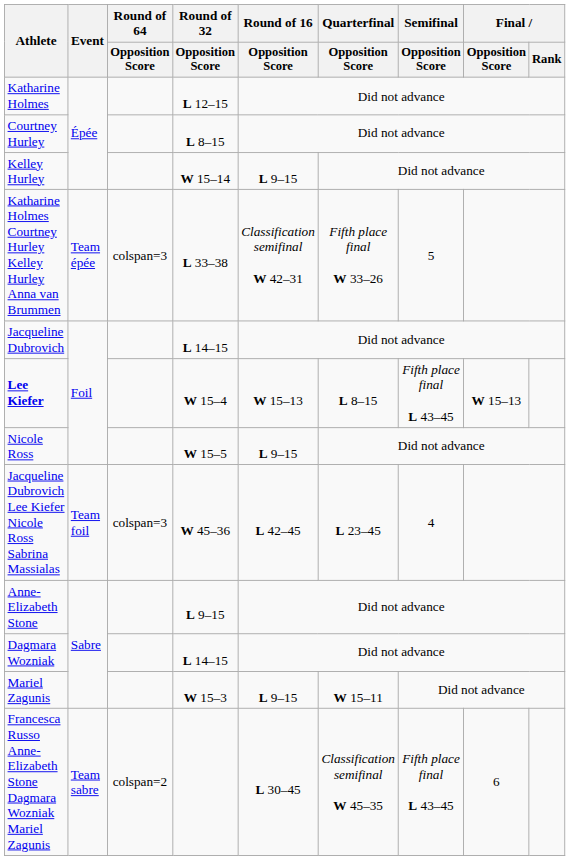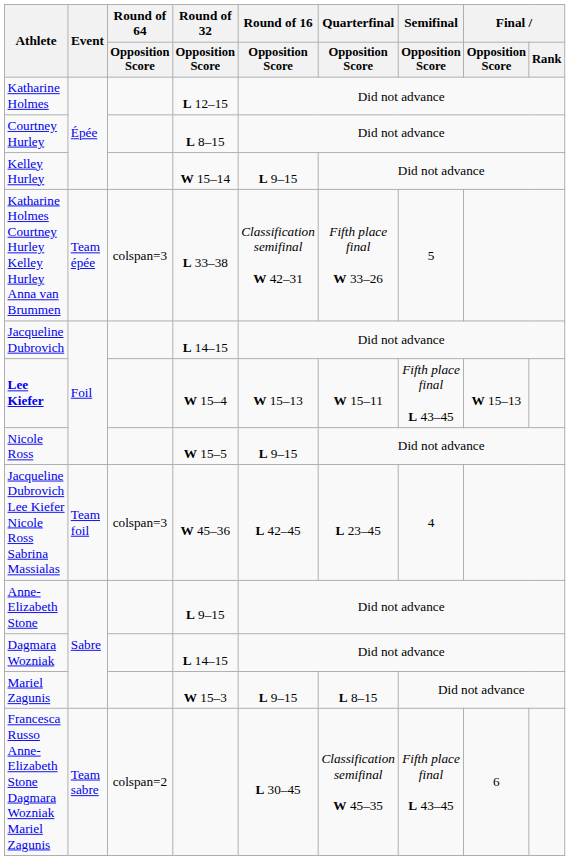(358, 401) L 8–15 -> (358, 401) W 15–11
(358, 698) W 15–11 -> (358, 698) L 8–15
